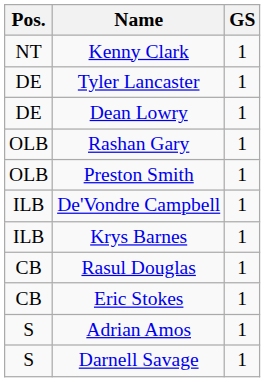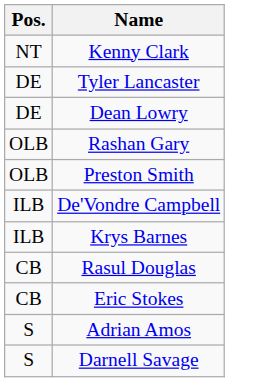- column: (242, 19)
